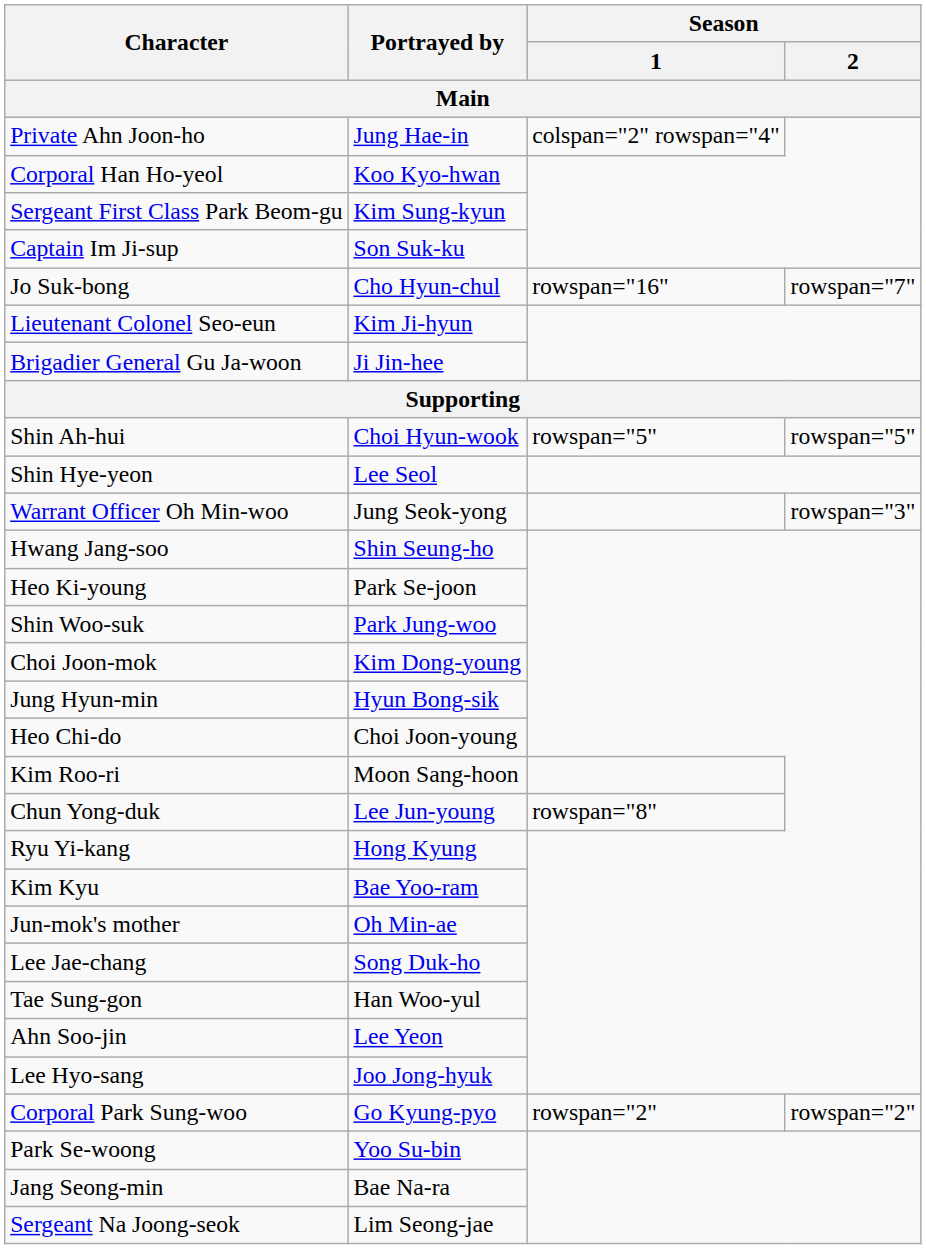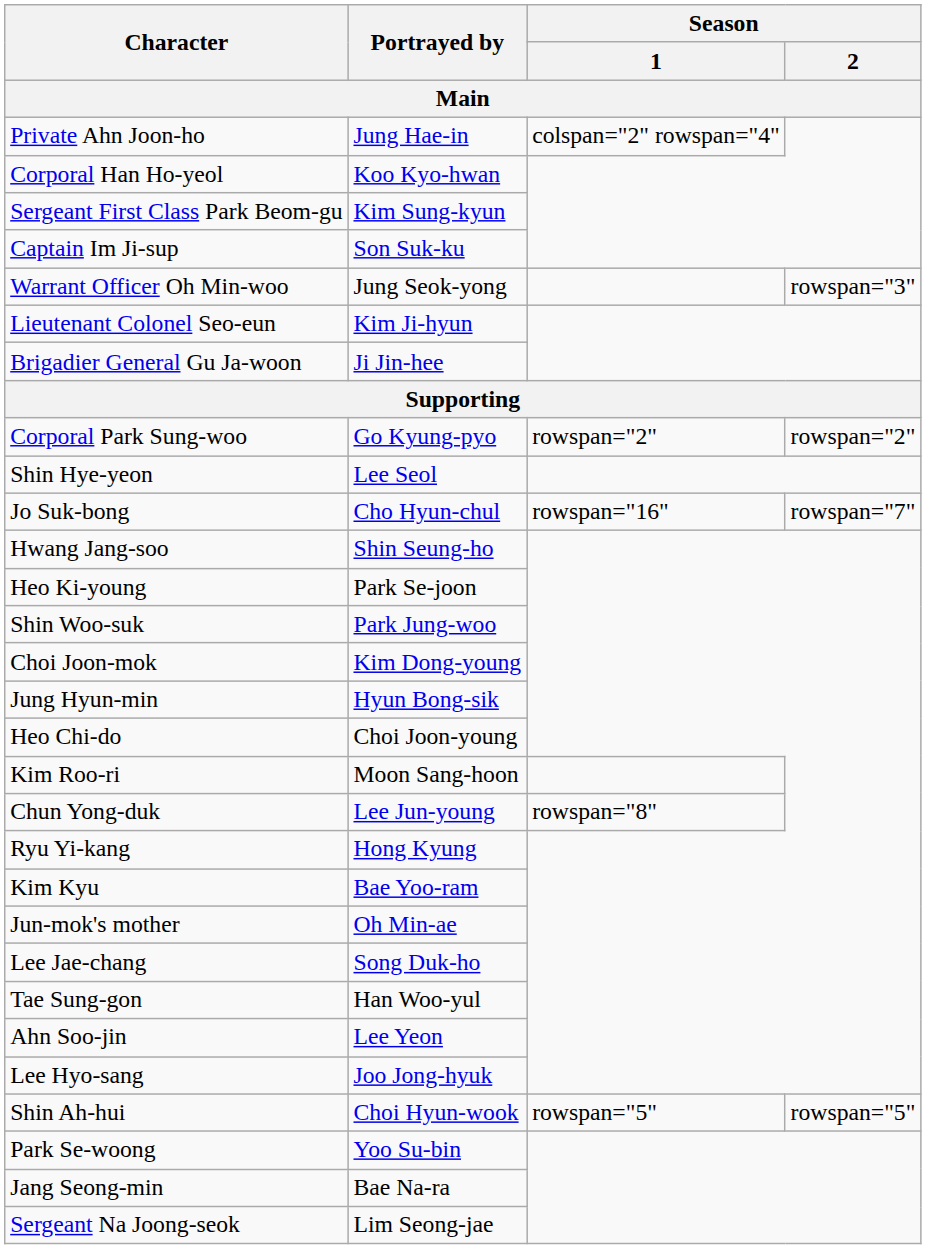rows swapped: (149, 511) <-> (70, 286)
rows swapped: (129, 1112) <-> (68, 436)
